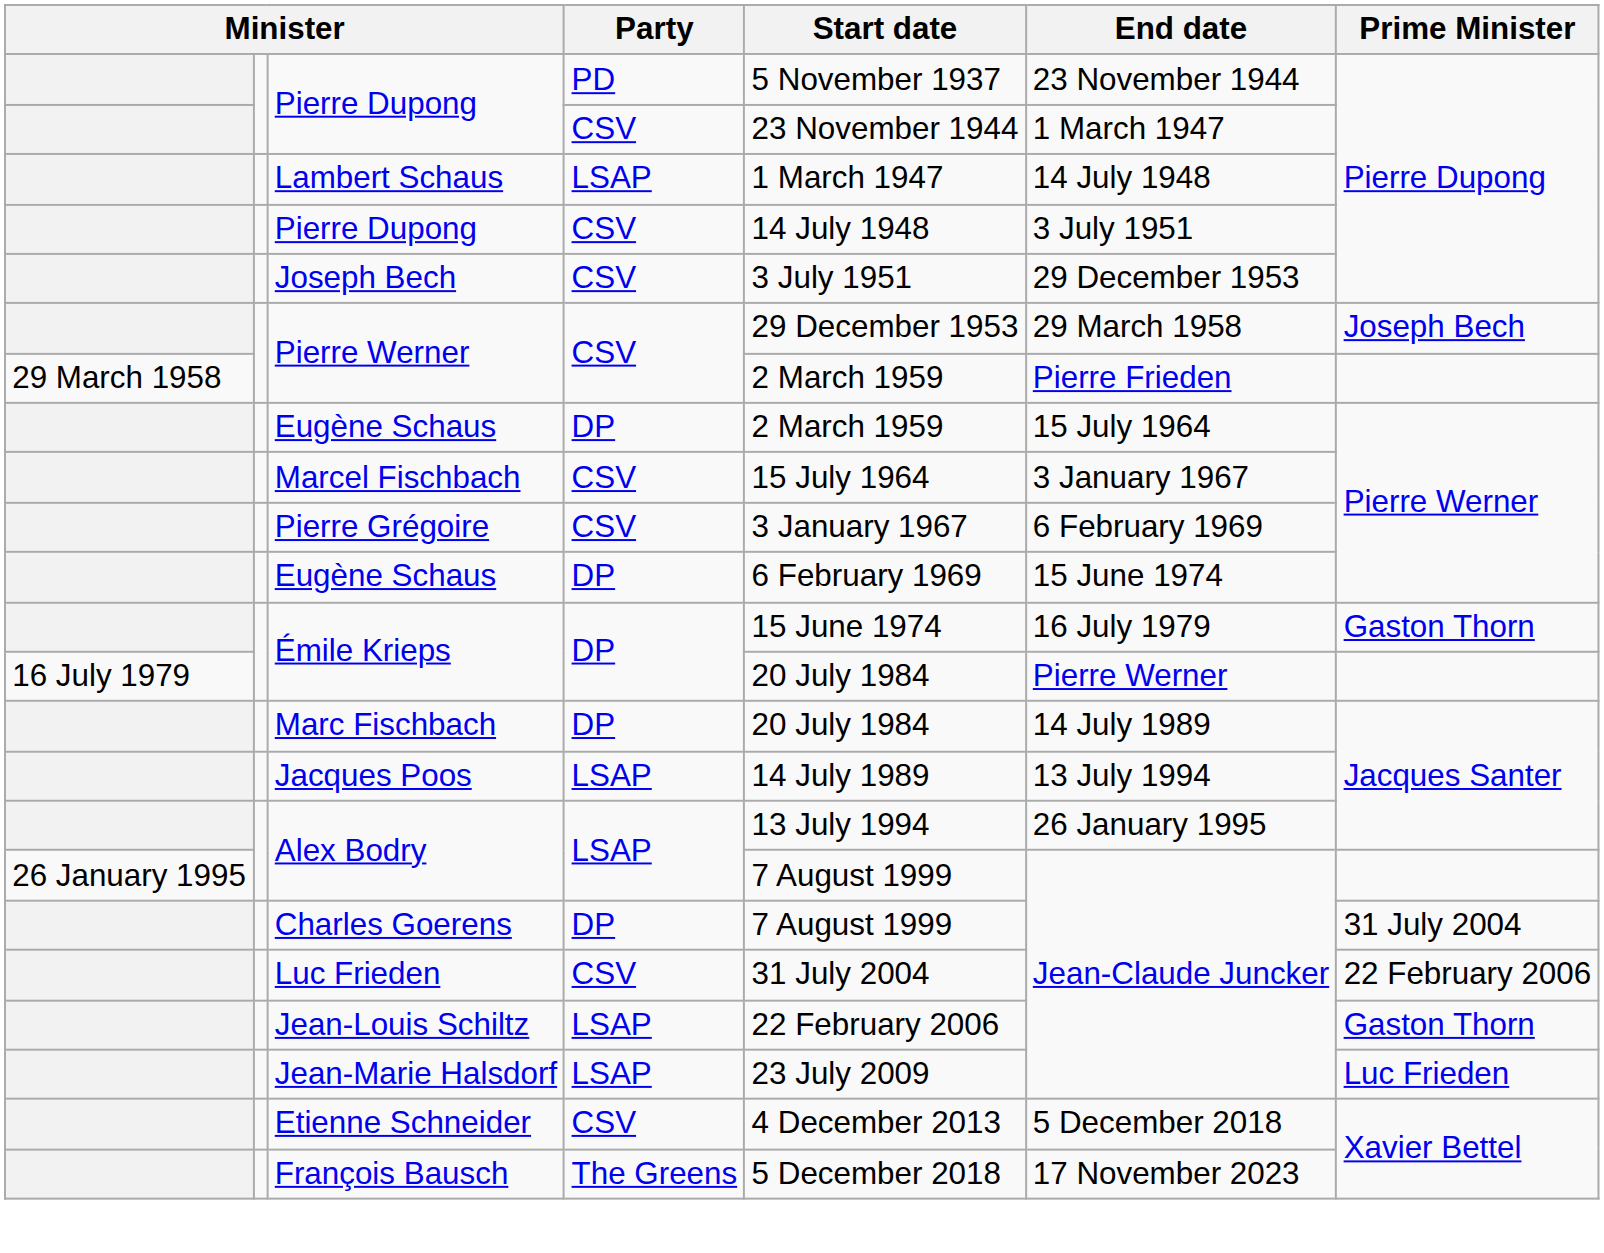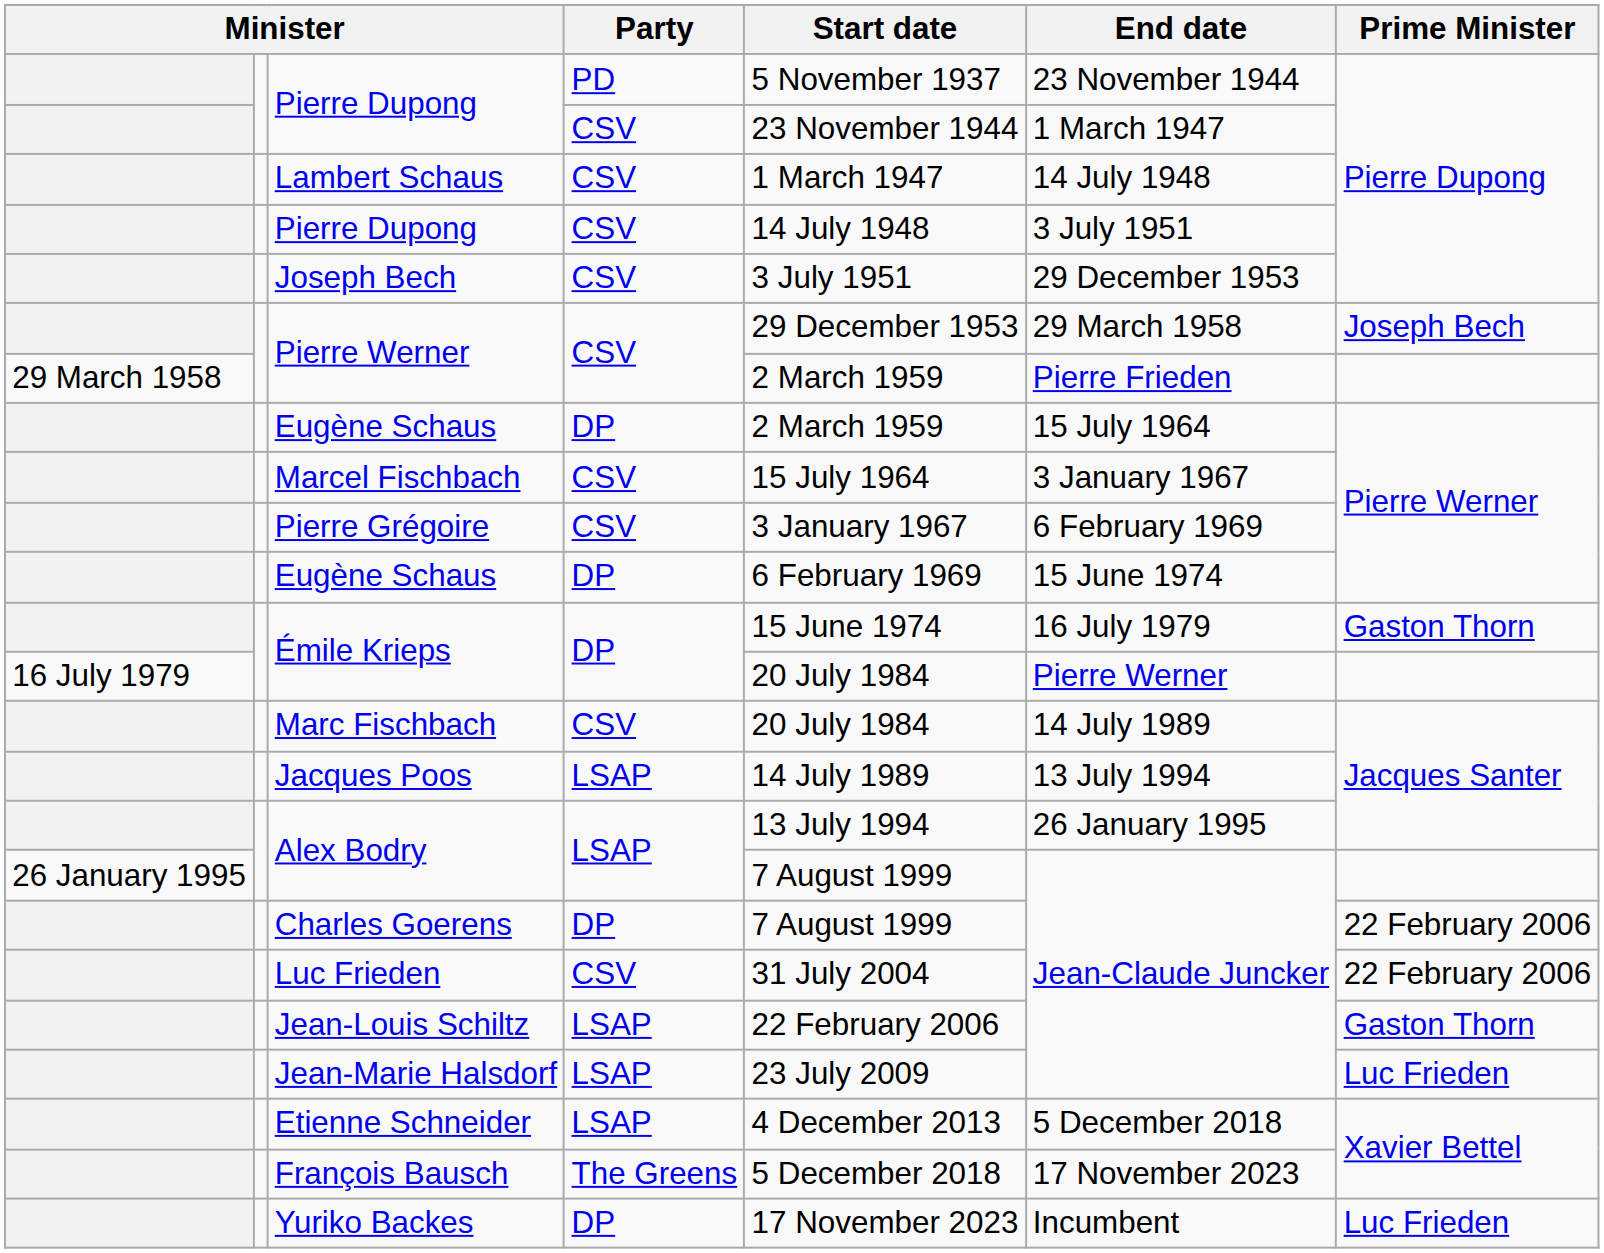(612, 178) LSAP -> (604, 178) CSV
(593, 725) DP -> (604, 725) CSV
(1433, 924) 31 July 2004 -> (1467, 924) 22 February 2006
(604, 1123) CSV -> (612, 1123) LSAP
+ row: (129, 1223)
